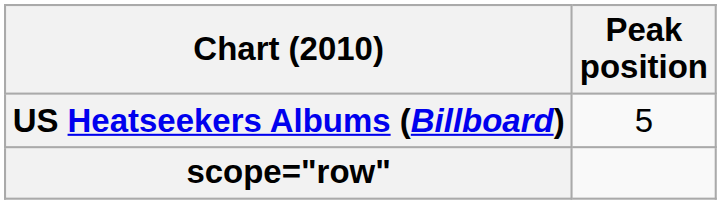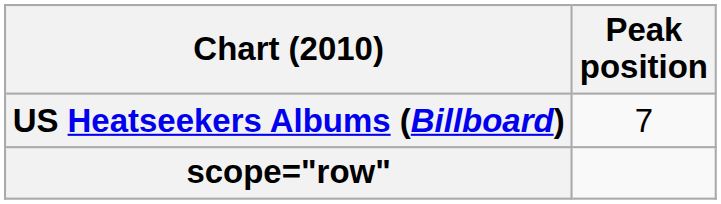(644, 119) 5 -> (644, 119) 7
